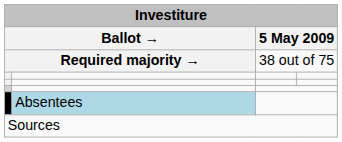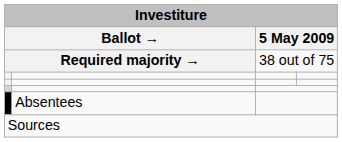(49, 103) lightblue background -> (49, 103) no background
